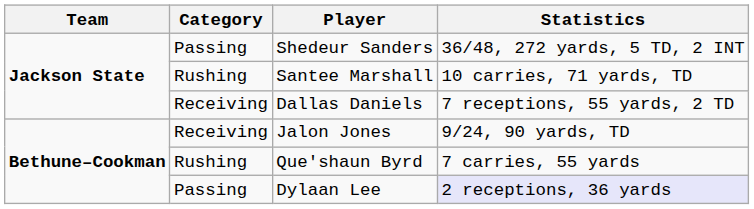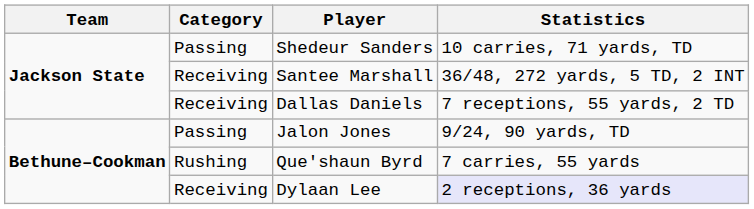(593, 48) 36/48, 272 yards, 5 TD, 2 INT -> (567, 48) 10 carries, 71 yards, TD
(211, 76) Rushing -> (221, 76) Receiving
(567, 76) 10 carries, 71 yards, TD -> (593, 76) 36/48, 272 yards, 5 TD, 2 INT
(221, 133) Receiving -> (211, 133) Passing
(211, 190) Passing -> (221, 190) Receiving
